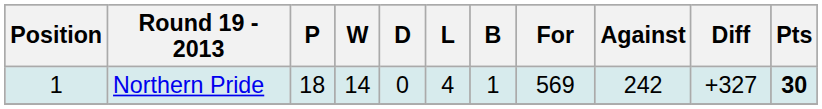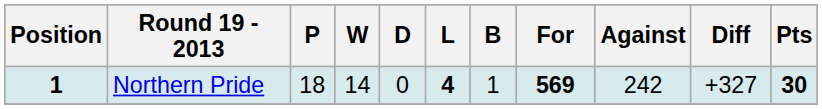(56, 85) normal -> (56, 85) bold
(448, 85) normal -> (448, 85) bold
(555, 85) normal -> (555, 85) bold
